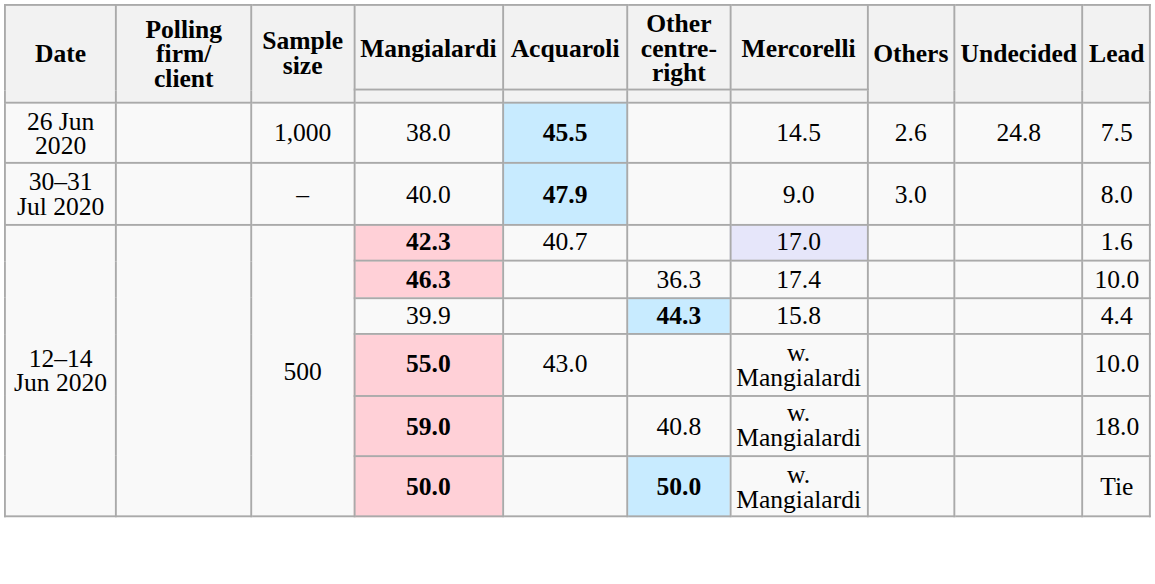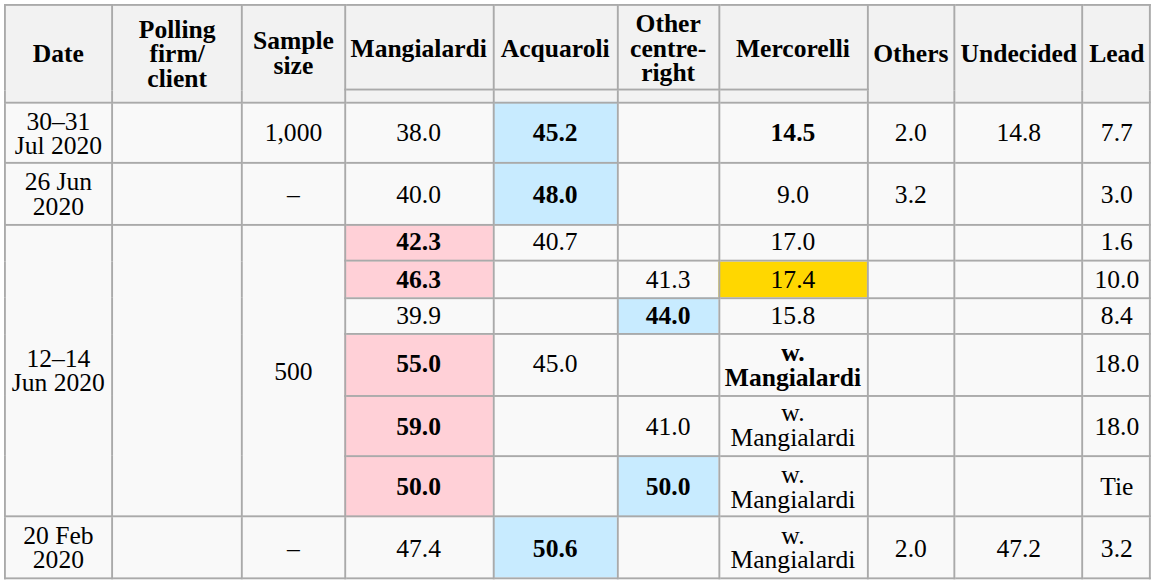(61, 133) 26 Jun 2020 -> (58, 133) 30–31 Jul 2020
(565, 133) 45.5 -> (555, 133) 45.2
(799, 133) normal -> (793, 133) bold
(911, 133) 2.6 -> (911, 133) 2.0
(1019, 133) 24.8 -> (1019, 133) 14.8
(1117, 133) 7.5 -> (1117, 133) 7.7
(61, 194) 30–31 Jul 2020 -> (58, 194) 26 Jun 2020
(565, 194) 47.9 -> (555, 194) 48.0
(911, 194) 3.0 -> (911, 194) 3.2
(1117, 194) 8.0 -> (1117, 194) 3.0
(799, 242) lavender background -> (793, 242) no background
(679, 279) 36.3 -> (668, 279) 41.3
(799, 279) no background -> (793, 279) gold background
(679, 315) 44.3 -> (668, 315) 44.0
(1117, 315) 4.4 -> (1117, 315) 8.4
(565, 364) 43.0 -> (555, 364) 45.0
(799, 364) normal -> (793, 364) bold
(1117, 364) 10.0 -> (1117, 364) 18.0
(679, 425) 40.8 -> (668, 425) 41.0
+ row: (419, 547)
